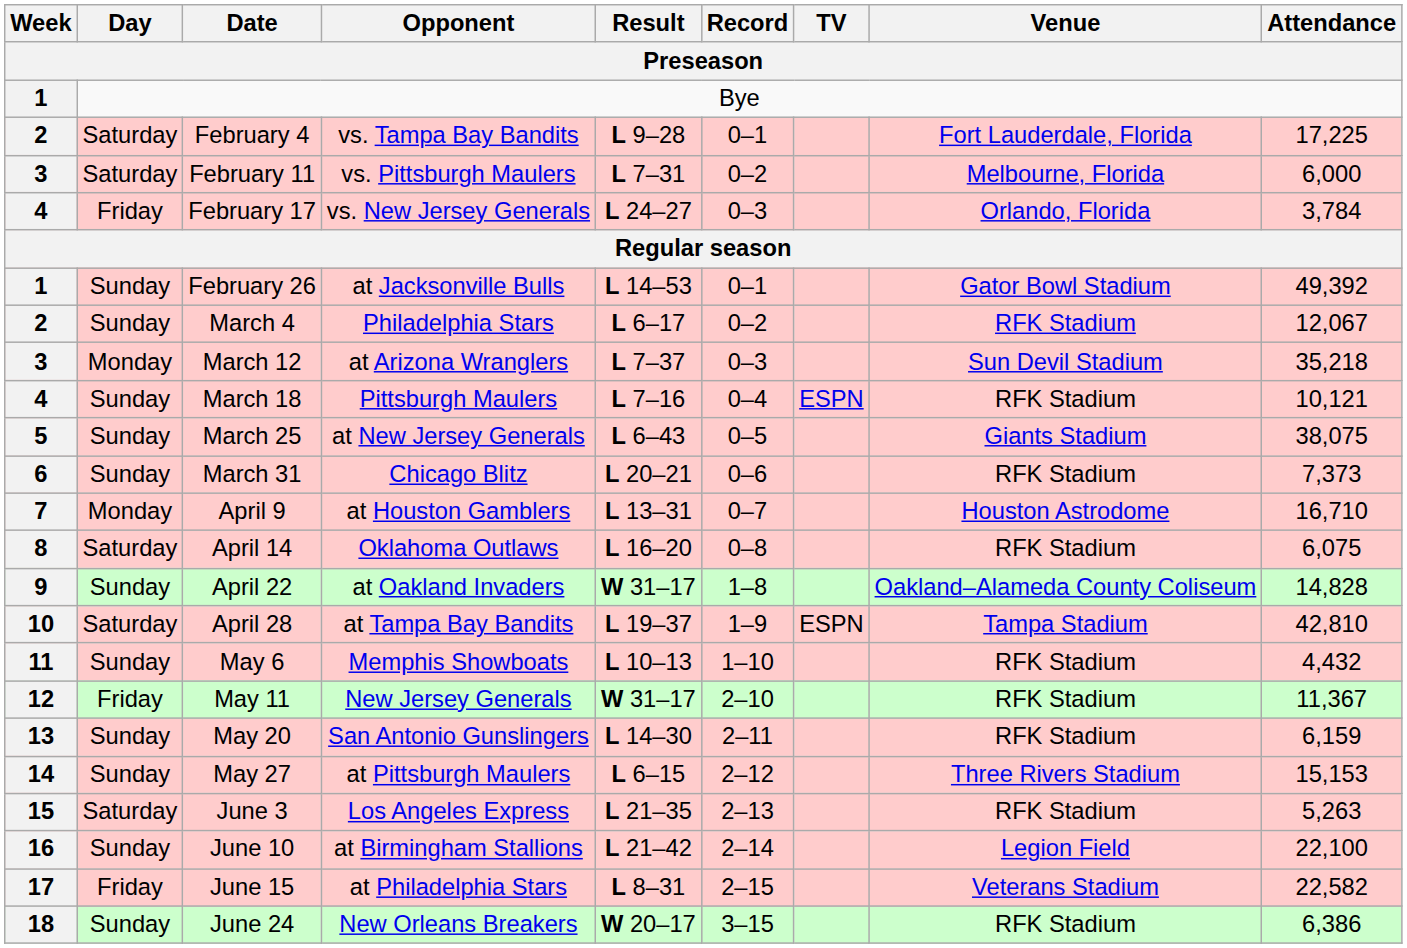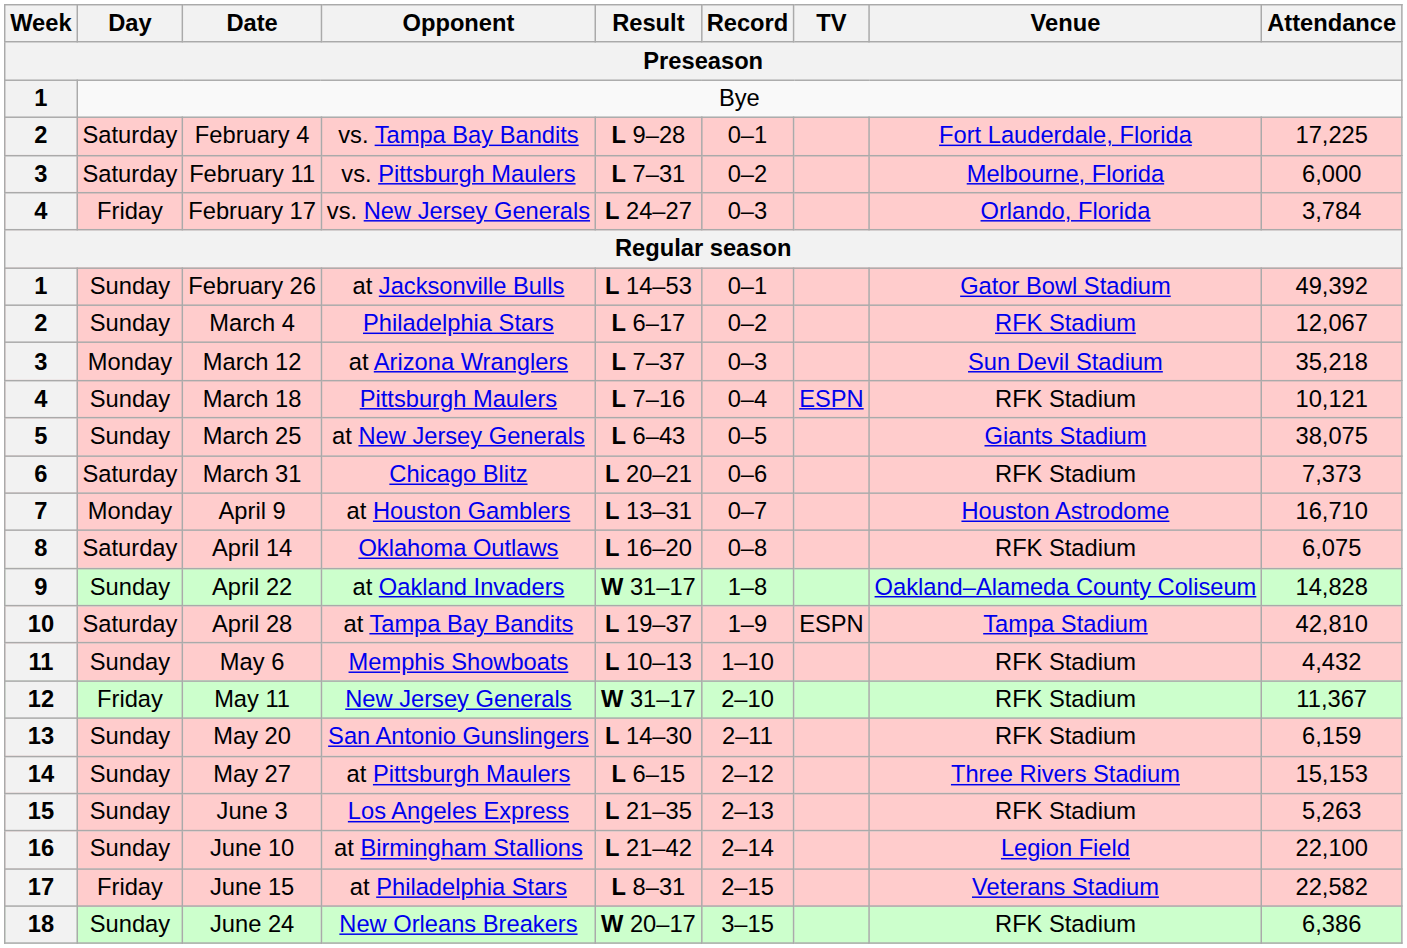(130, 473) Sunday -> (130, 473) Saturday
(130, 811) Saturday -> (130, 811) Sunday
